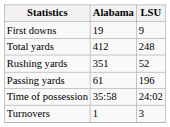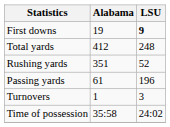(141, 30) normal -> (141, 30) bold
rows swapped: (28, 113) <-> (47, 97)
